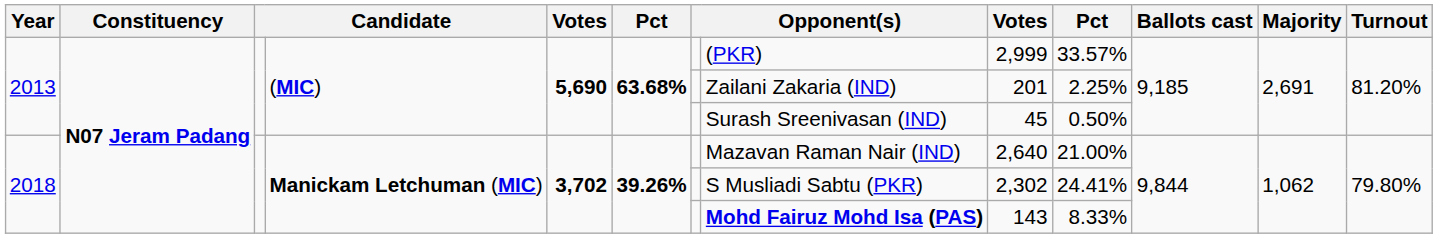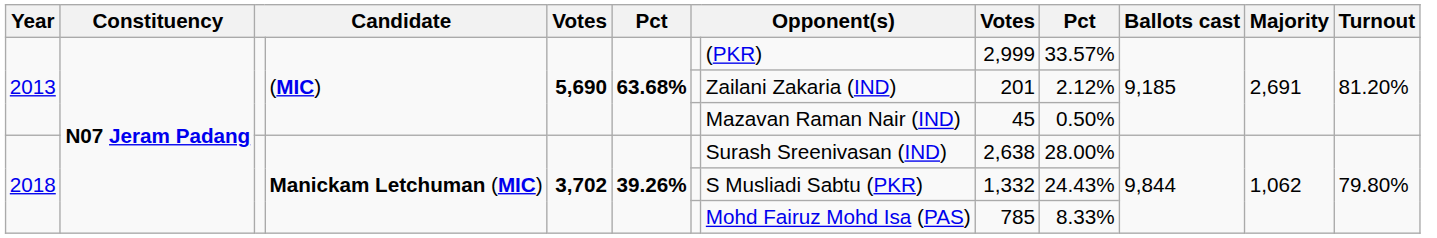(1098, 86) 2.25% -> (1085, 86) 2.12%
(826, 119) Surash Sreenivasan (IND) -> (833, 119) Mazavan Raman Nair (IND)
(833, 152) Mazavan Raman Nair (IND) -> (826, 152) Surash Sreenivasan (IND)
(1022, 152) 2,640 -> (1009, 152) 2,638
(1092, 152) 21.00% -> (1080, 152) 28.00%
(1022, 185) 2,302 -> (1009, 185) 1,332
(1092, 185) 24.41% -> (1080, 185) 24.43%
(844, 217) bold -> (838, 217) normal
(1030, 217) 143 -> (1018, 217) 785
